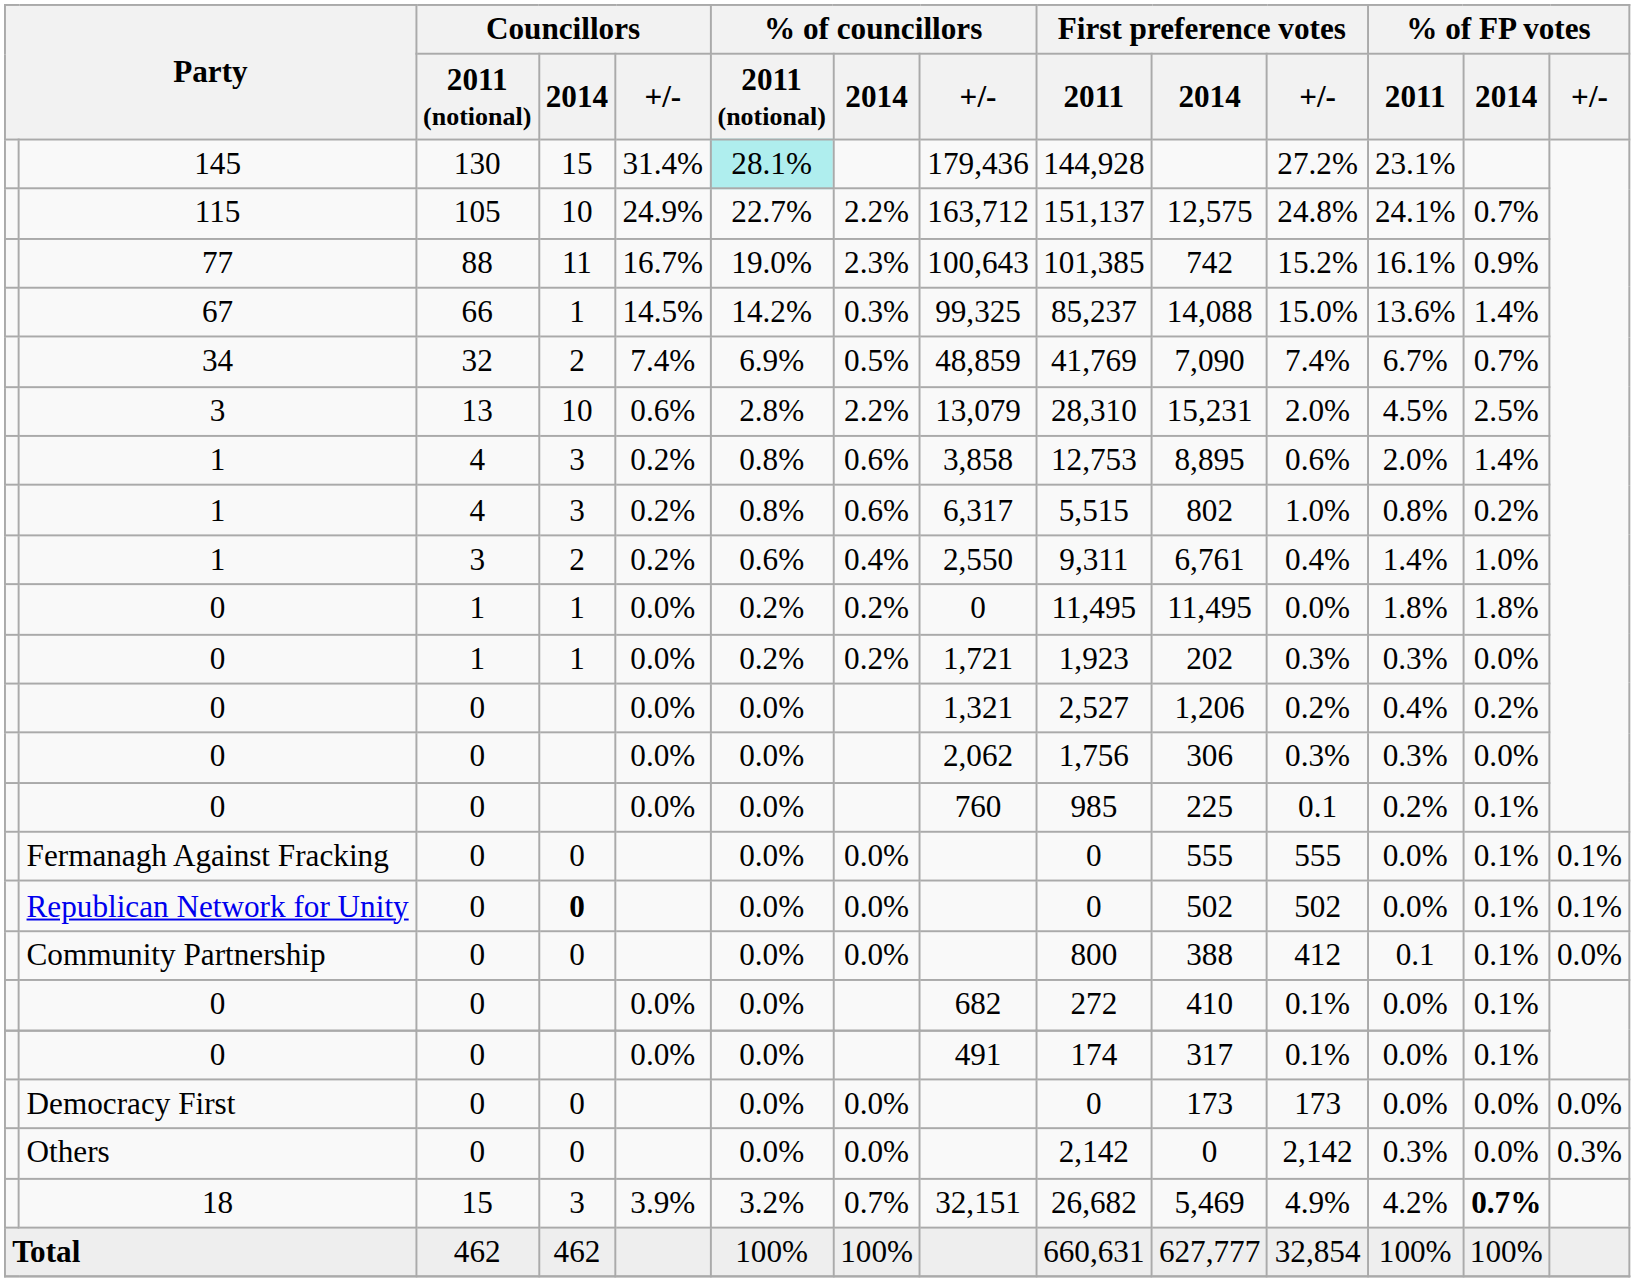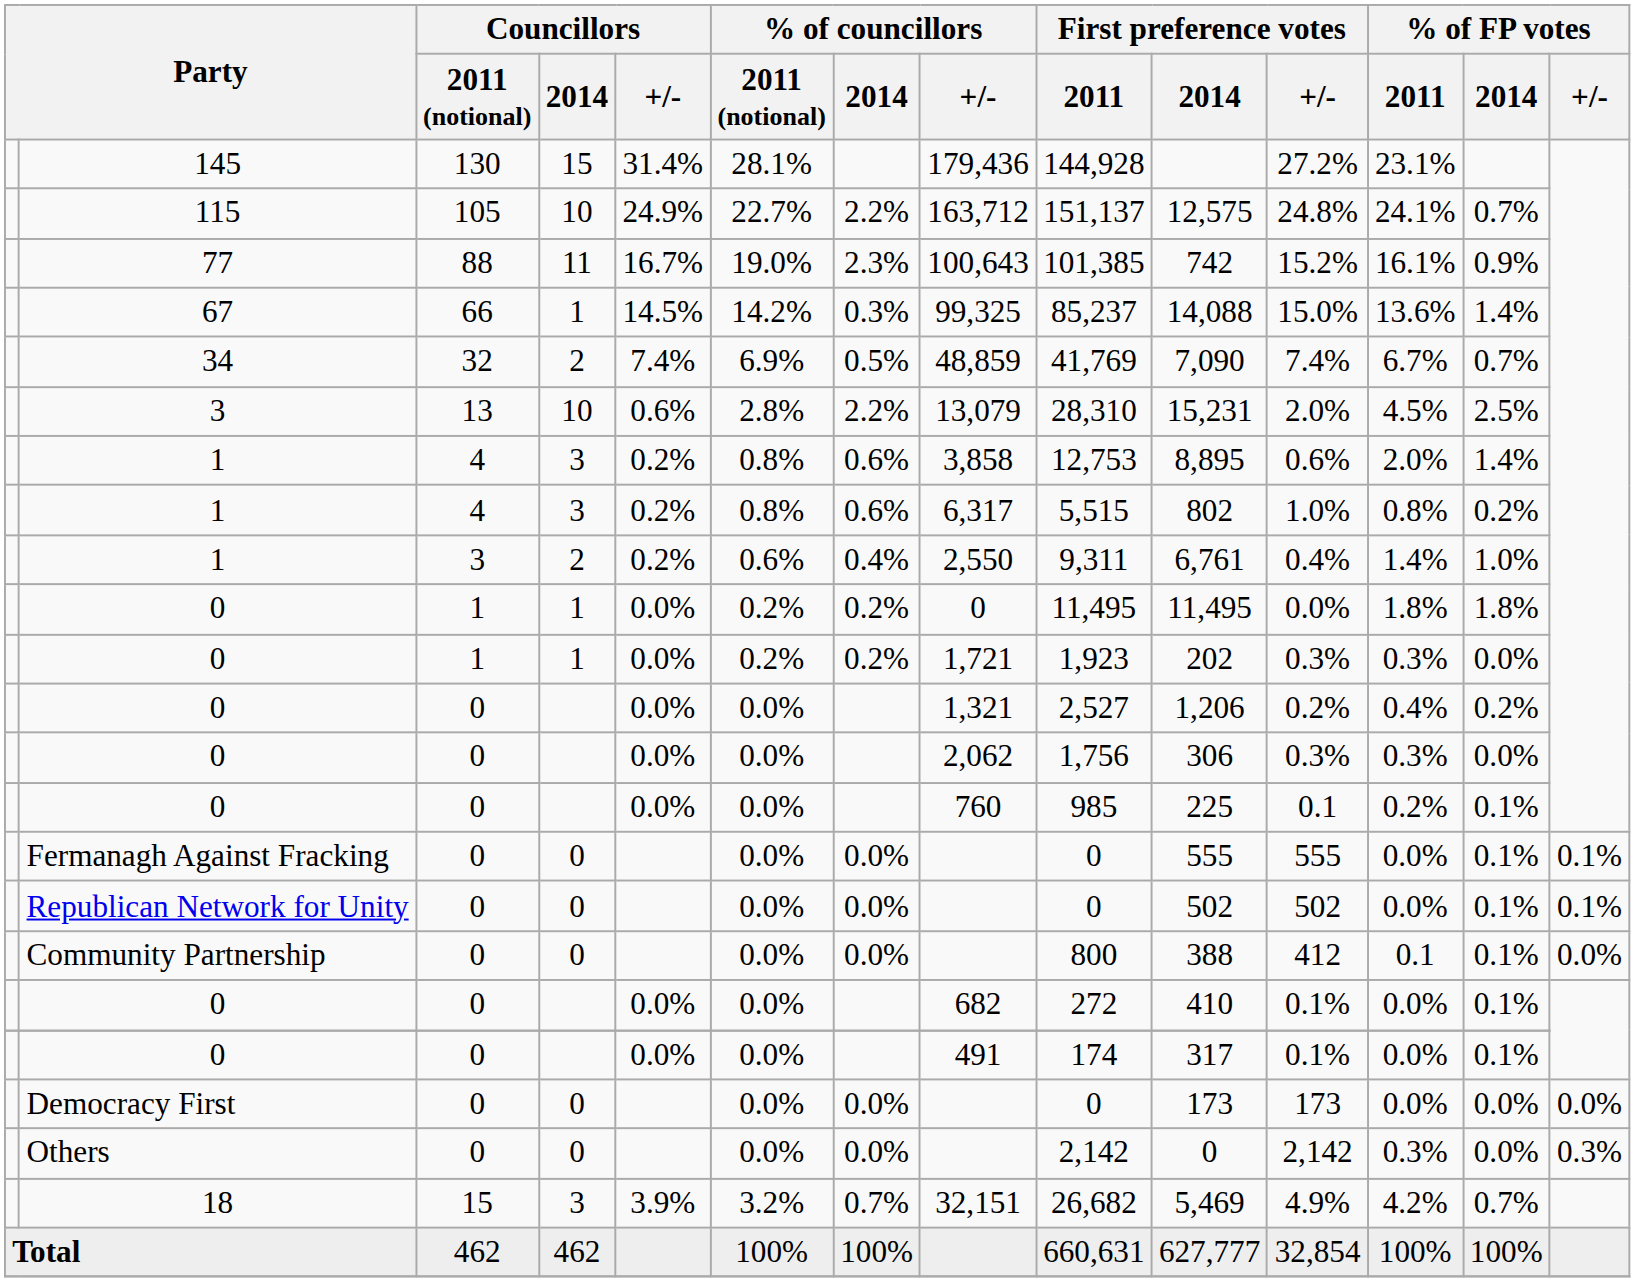(772, 163) paleturquoise background -> (772, 163) no background
(577, 905) bold -> (577, 905) normal
(1506, 1202) bold -> (1506, 1202) normal
